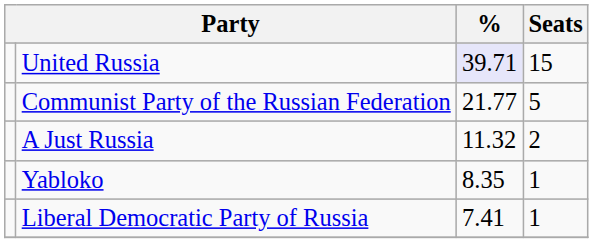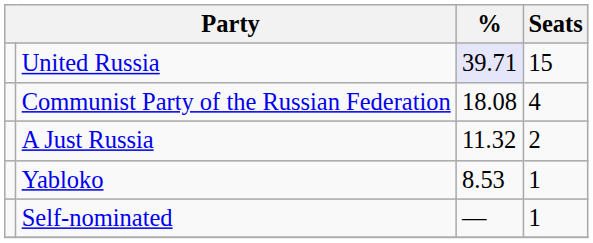(490, 101) 21.77 -> (490, 101) 18.08
(535, 101) 5 -> (535, 101) 4
(483, 179) 8.35 -> (483, 179) 8.53
- row: (195, 218)
+ row: (97, 218)
